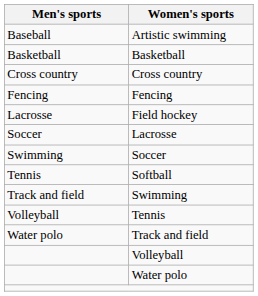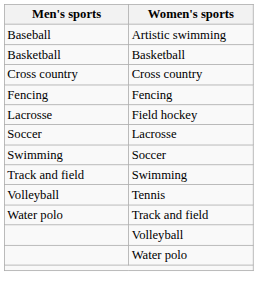- row: (152, 174)
